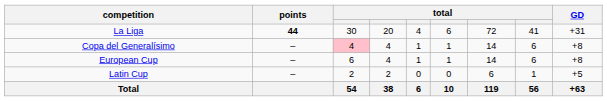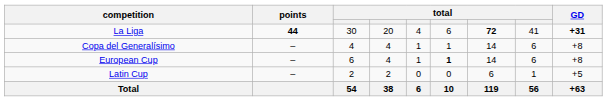(491, 31) normal -> (491, 31) bold
(577, 31) normal -> (577, 31) bold
(351, 45) pink background -> (351, 45) no background
(449, 60) normal -> (449, 60) bold
